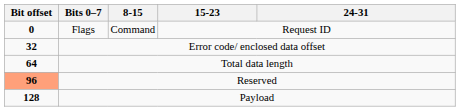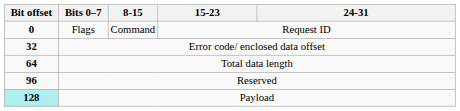(31, 81) lightsalmon background -> (31, 81) no background
(31, 98) no background -> (31, 98) paleturquoise background
